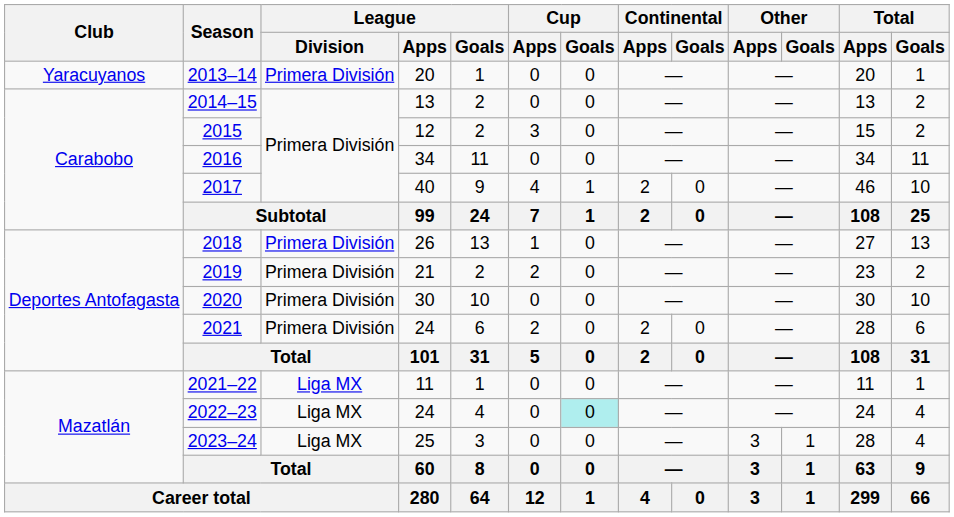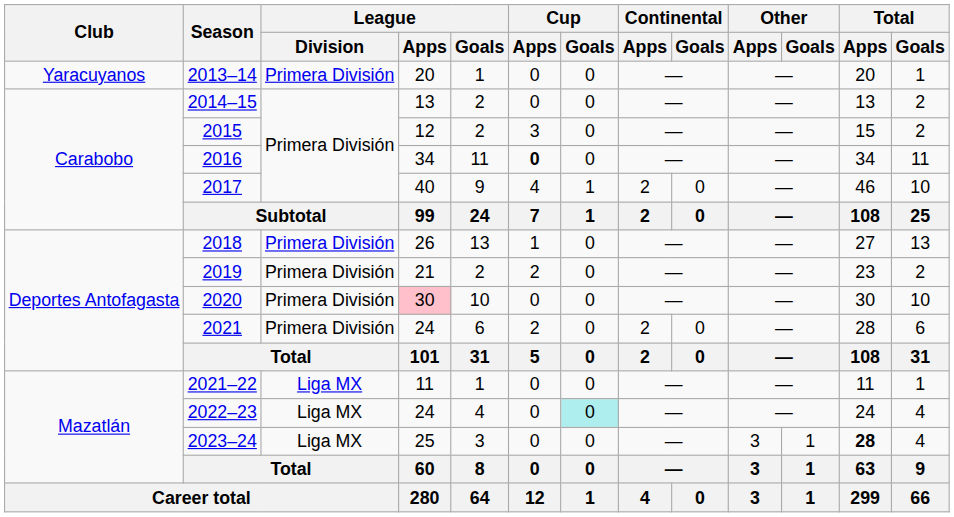(535, 159) normal -> (535, 159) bold
(425, 300) no background -> (425, 300) pink background
(865, 441) normal -> (865, 441) bold
